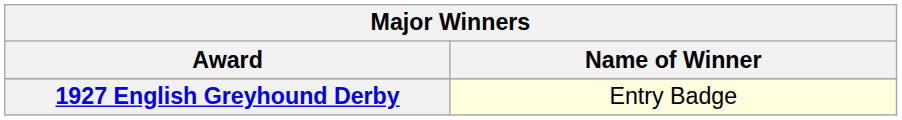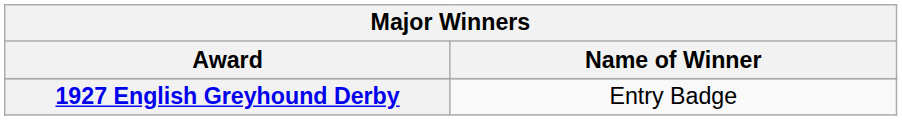(673, 96) lightyellow background -> (673, 96) no background
